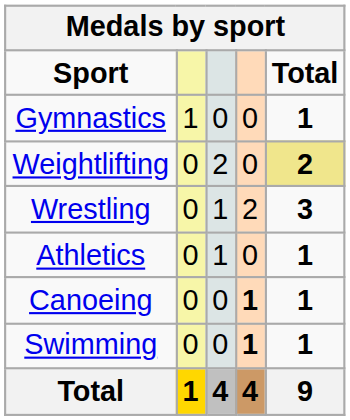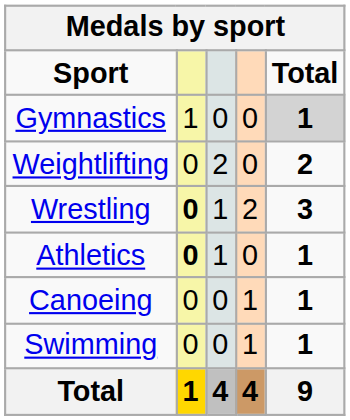(305, 118) no background -> (305, 118) lightgrey background
(305, 164) khaki background -> (305, 164) no background
(191, 209) normal -> (191, 209) bold
(191, 255) normal -> (191, 255) bold
(250, 300) bold -> (250, 300) normal
(250, 346) bold -> (250, 346) normal
